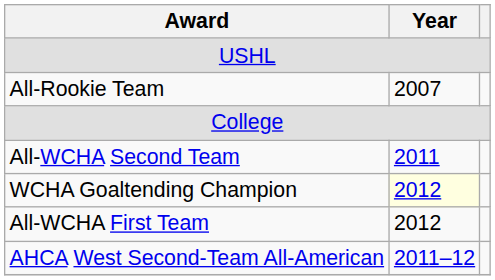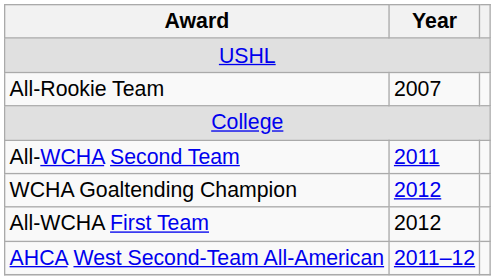(418, 190) lightyellow background -> (418, 190) no background
